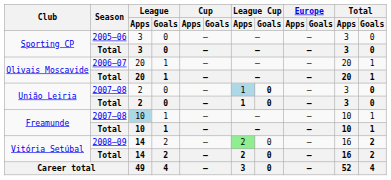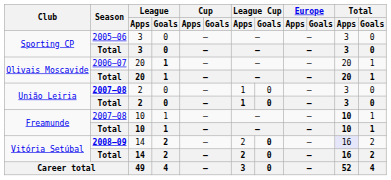(166, 63) normal -> (166, 63) bold
(110, 90) normal -> (110, 90) bold
(243, 90) lightblue background -> (243, 90) no background
(269, 90) bold -> (269, 90) normal
(372, 90) bold -> (372, 90) normal
(140, 116) lightblue background -> (140, 116) no background
(347, 116) normal -> (347, 116) bold
(110, 142) normal -> (110, 142) bold
(140, 142) bold -> (140, 142) normal
(166, 142) normal -> (166, 142) bold
(243, 142) lightgreen background -> (243, 142) no background
(269, 142) normal -> (269, 142) bold
(347, 142) no background -> (347, 142) lavender background
(372, 142) bold -> (372, 142) normal
